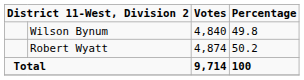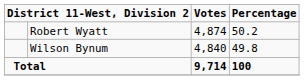rows swapped: (69, 48) <-> (69, 31)
